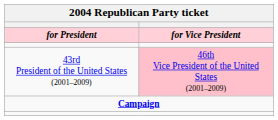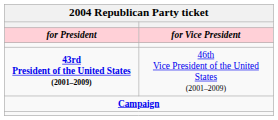(72, 72) normal -> (72, 72) bold
(206, 72) pink background -> (206, 72) no background
